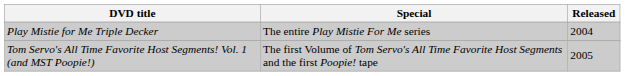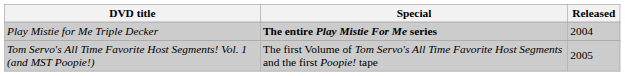(347, 31) normal -> (350, 31) bold
